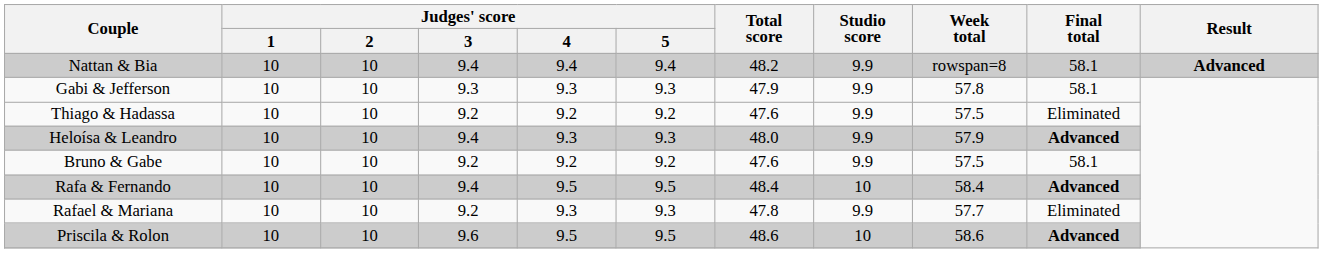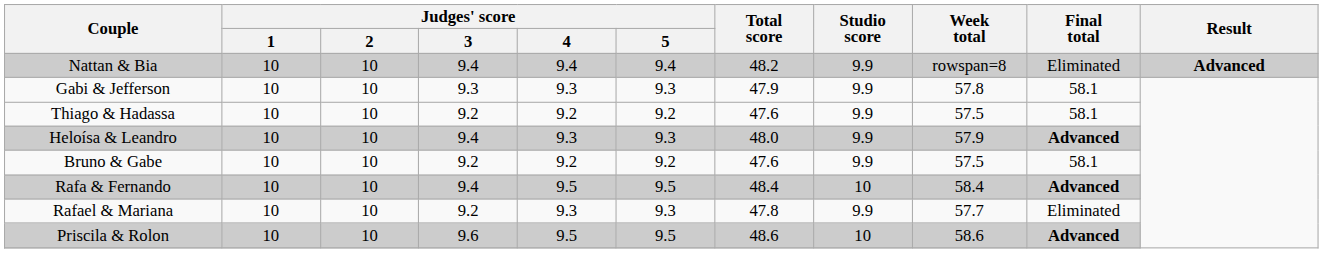(1084, 65) 58.1 -> (1084, 65) Eliminated
(1084, 113) Eliminated -> (1084, 113) 58.1
